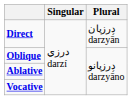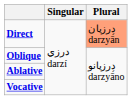(104, 34) no background -> (104, 34) lightsalmon background
